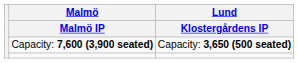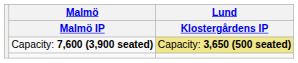(224, 45) no background -> (224, 45) khaki background
